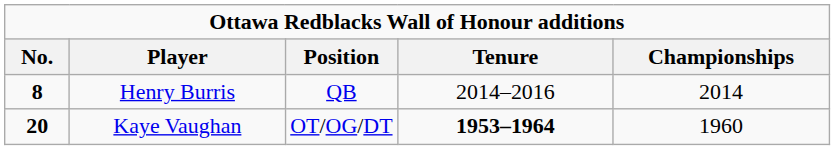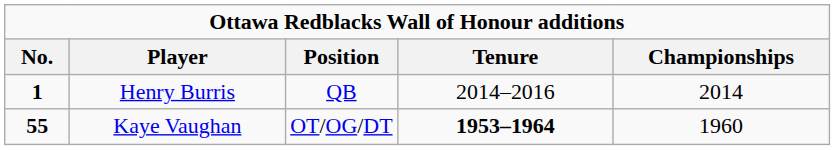(37, 91) 8 -> (37, 91) 1
(37, 126) 20 -> (37, 126) 55
